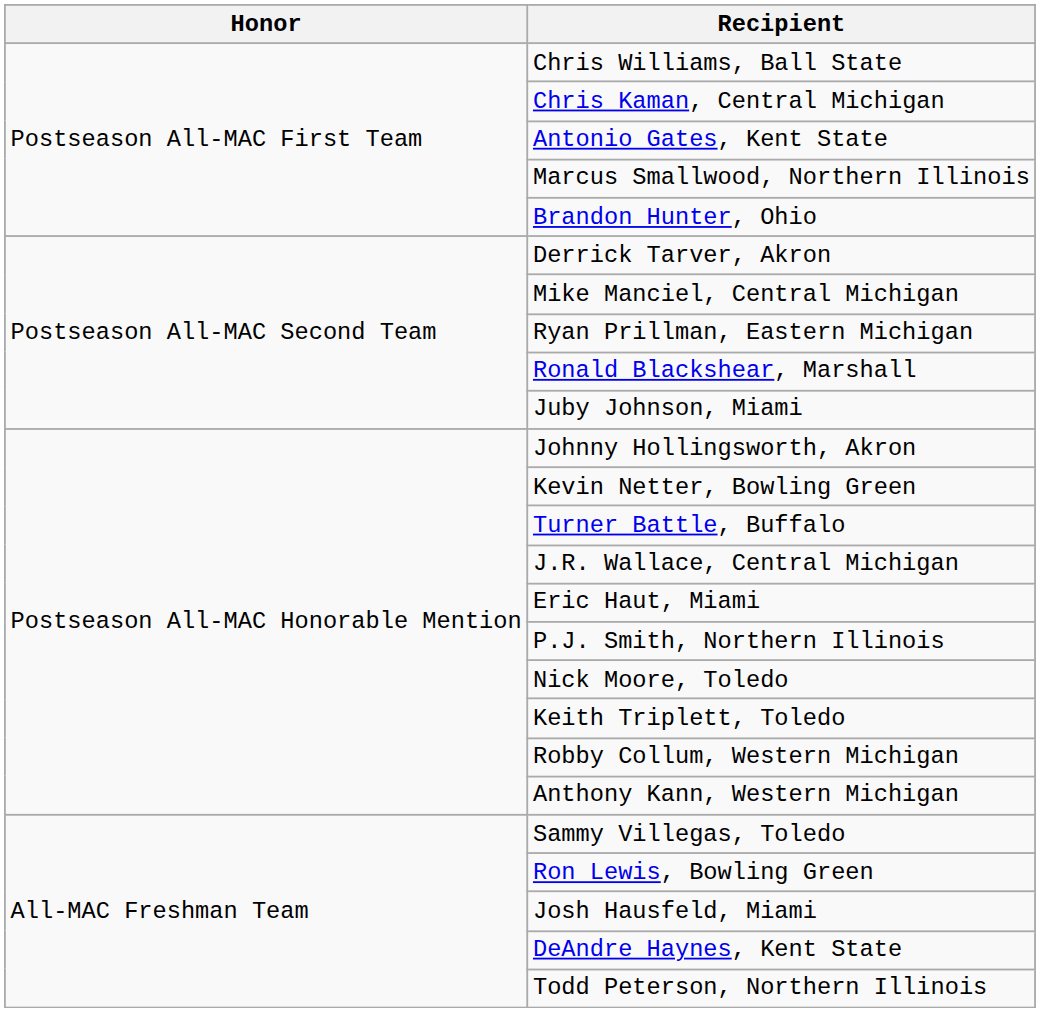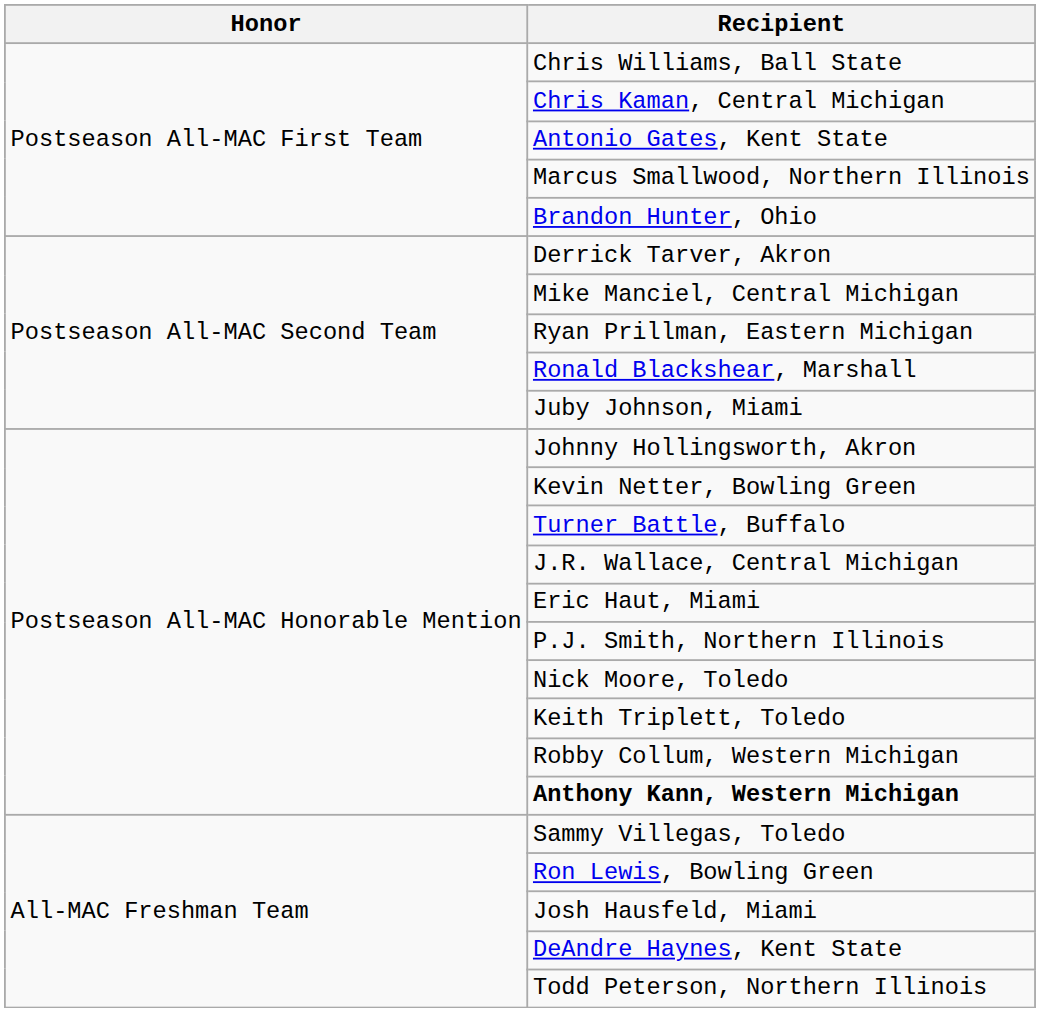(746, 795) normal -> (746, 795) bold
